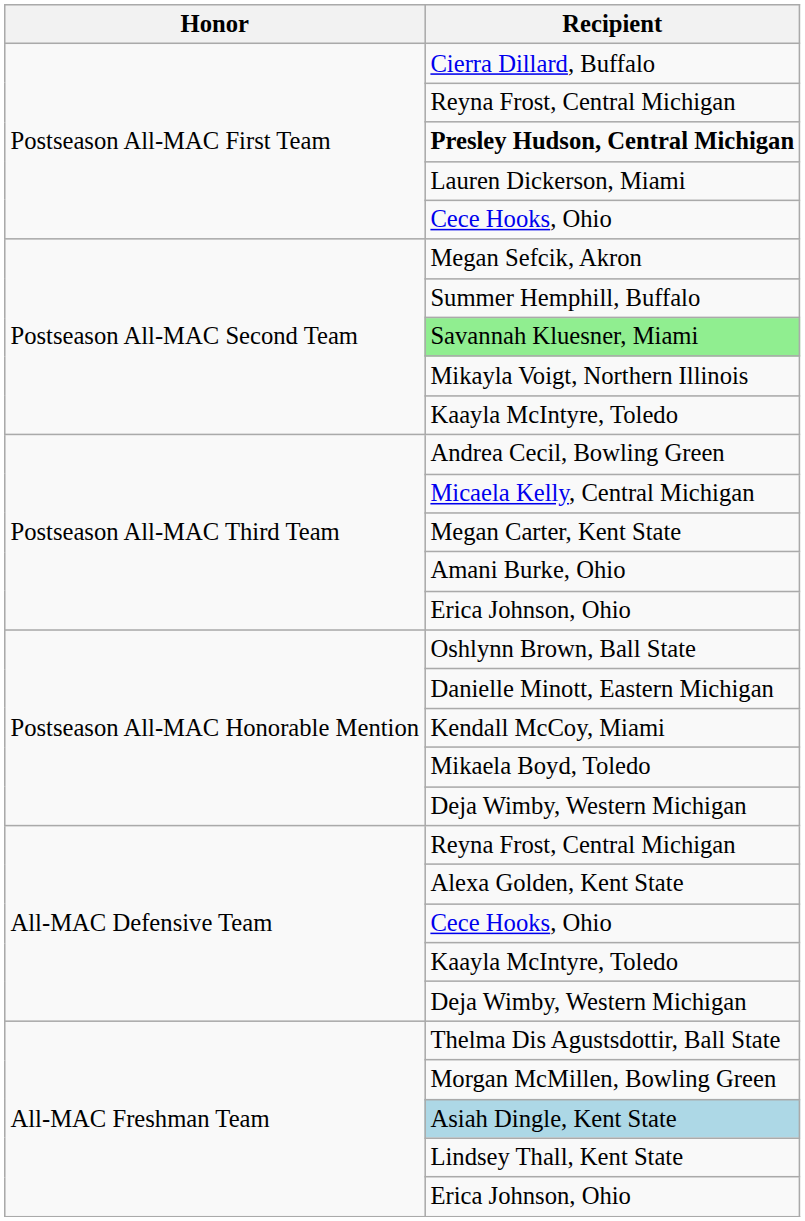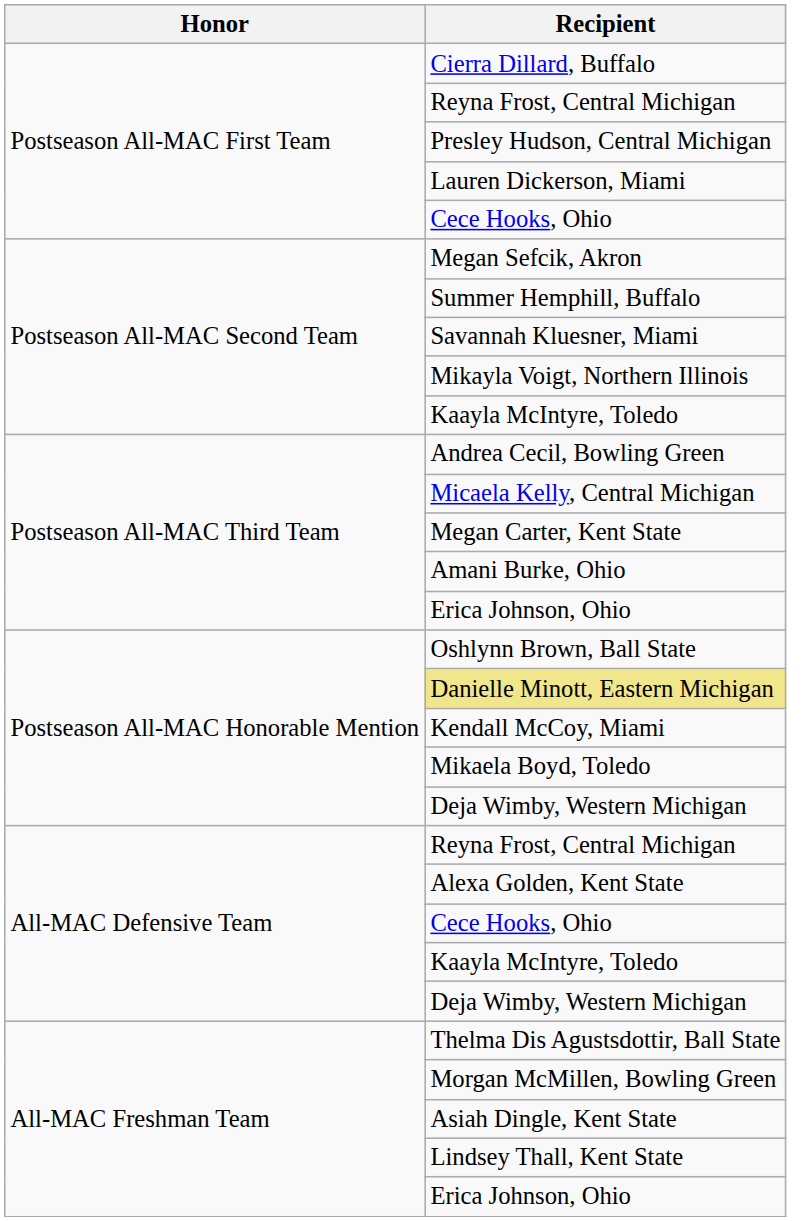(612, 141) bold -> (601, 141) normal
(564, 336) lightgreen background -> (564, 336) no background
(602, 688) no background -> (602, 688) khaki background
(554, 1118) lightblue background -> (554, 1118) no background
